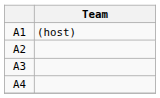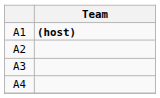(57, 32) normal -> (57, 32) bold
